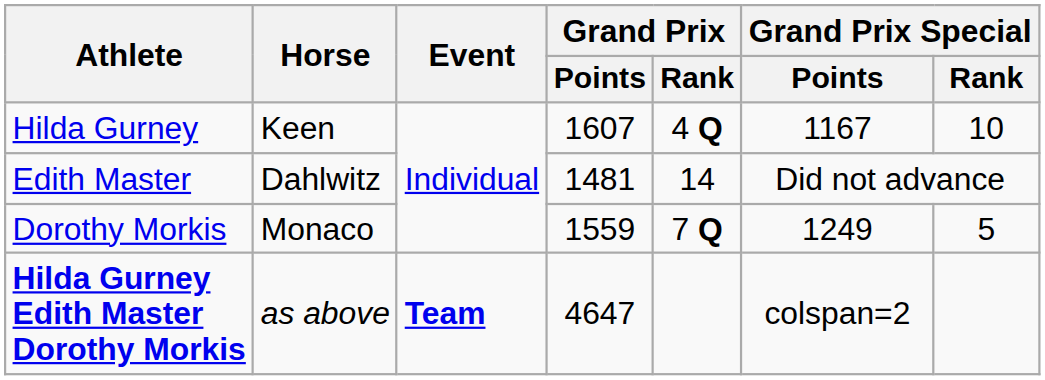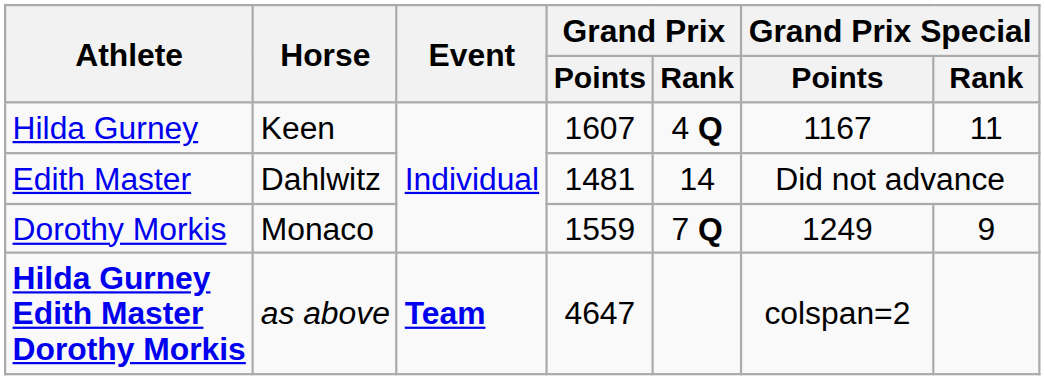(986, 128) 10 -> (986, 128) 11
(986, 229) 5 -> (986, 229) 9
